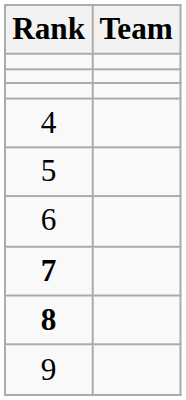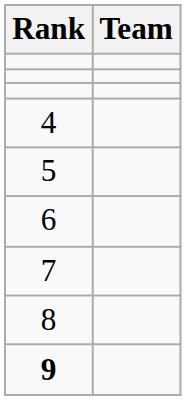(49, 270) bold -> (49, 270) normal
(49, 319) bold -> (49, 319) normal
(49, 369) normal -> (49, 369) bold
